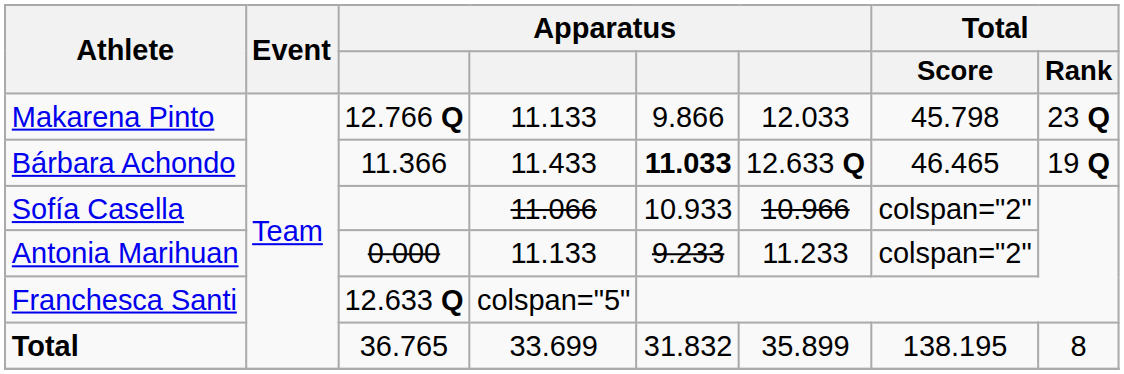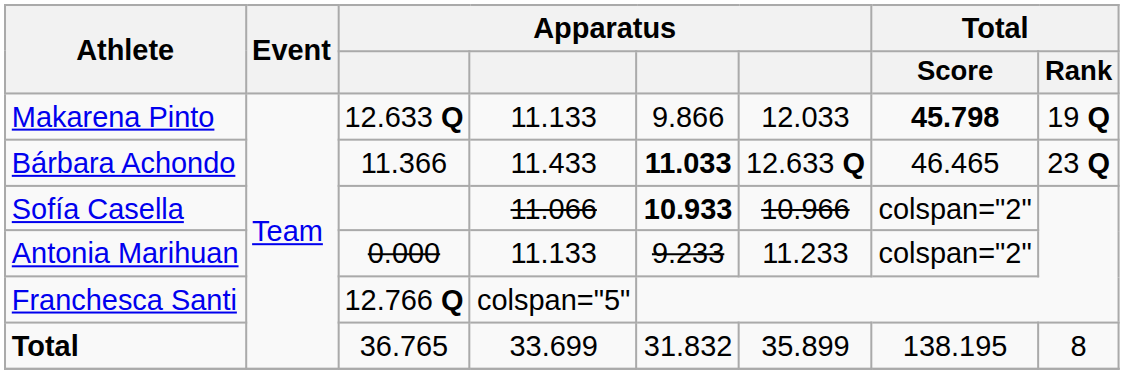(404, 117) 12.766 Q -> (404, 117) 12.633 Q
(955, 117) normal -> (955, 117) bold
(1079, 117) 23 Q -> (1079, 117) 19 Q
(1079, 163) 19 Q -> (1079, 163) 23 Q
(688, 209) normal -> (688, 209) bold
(404, 300) 12.633 Q -> (404, 300) 12.766 Q
